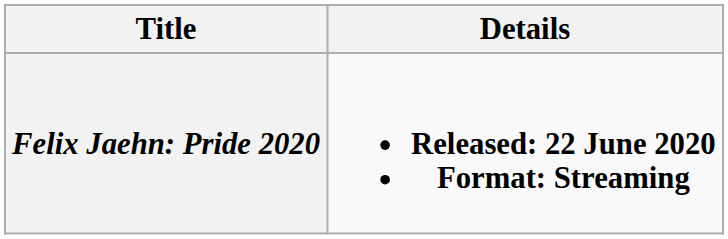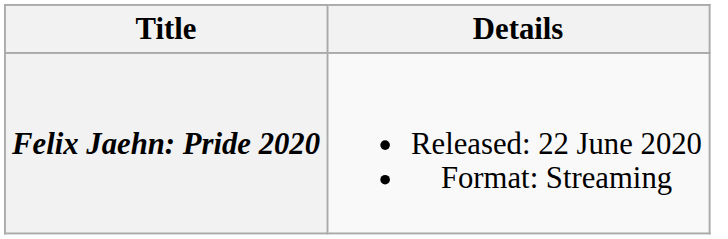(525, 161) bold -> (518, 161) normal
